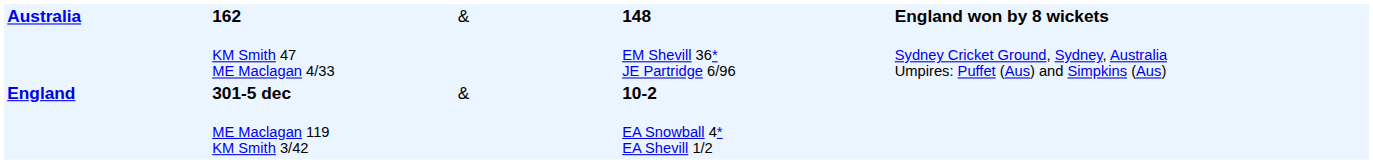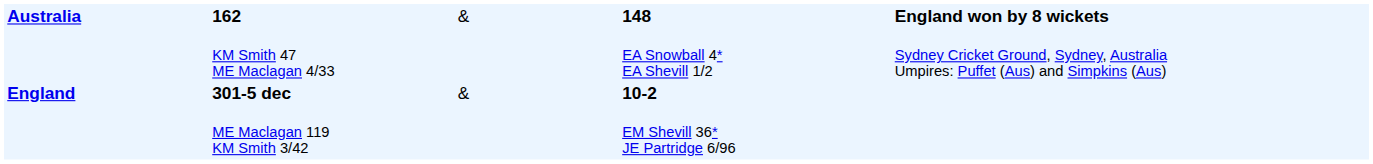(679, 63) EM Shevill 36* JE Partridge 6/96 -> (672, 63) EA Snowball 4* EA Shevill 1/2
(672, 140) EA Snowball 4* EA Shevill 1/2 -> (679, 140) EM Shevill 36* JE Partridge 6/96
